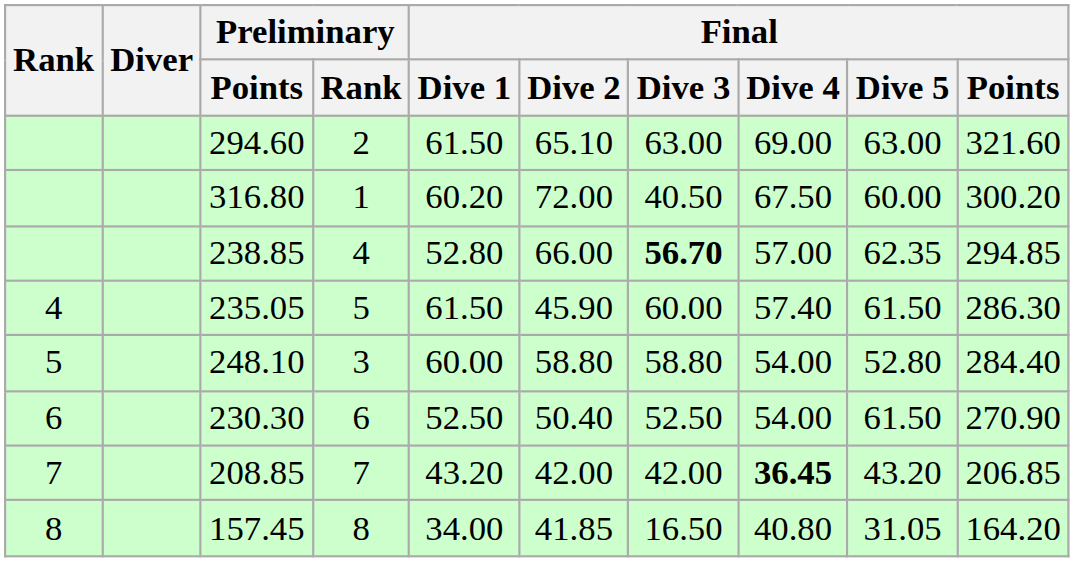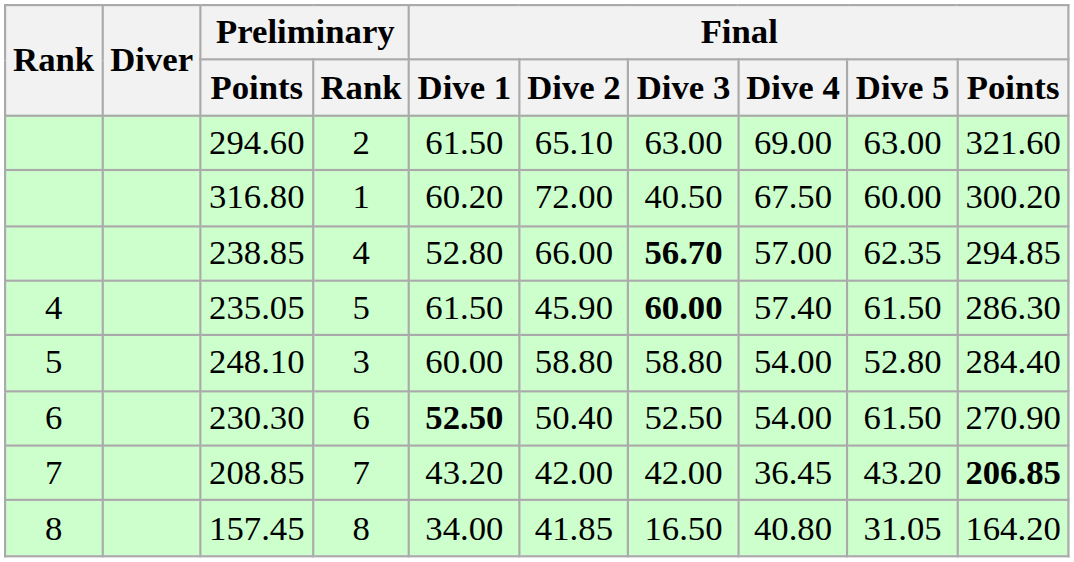(683, 307) normal -> (683, 307) bold
(464, 417) normal -> (464, 417) bold
(793, 472) bold -> (793, 472) normal
(1013, 472) normal -> (1013, 472) bold
